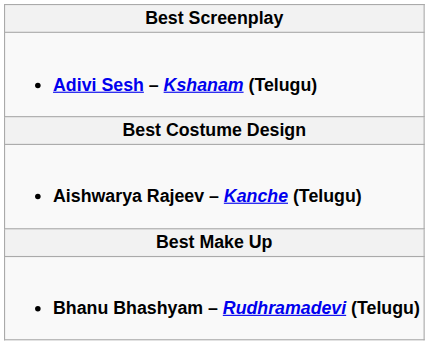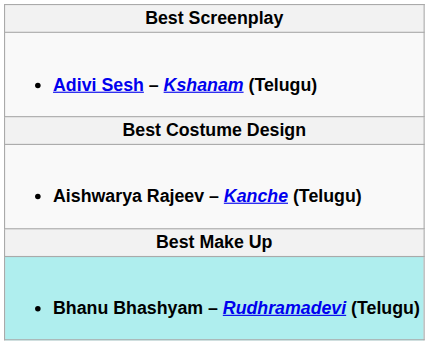(214, 308) no background -> (214, 308) paleturquoise background
